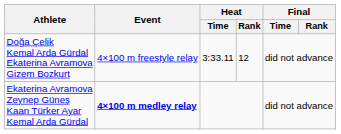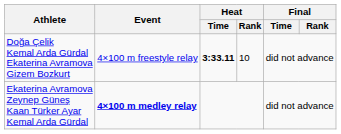(218, 58) normal -> (218, 58) bold
(244, 58) 12 -> (244, 58) 10
